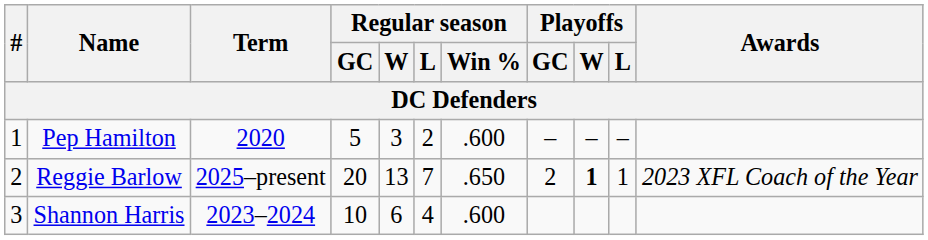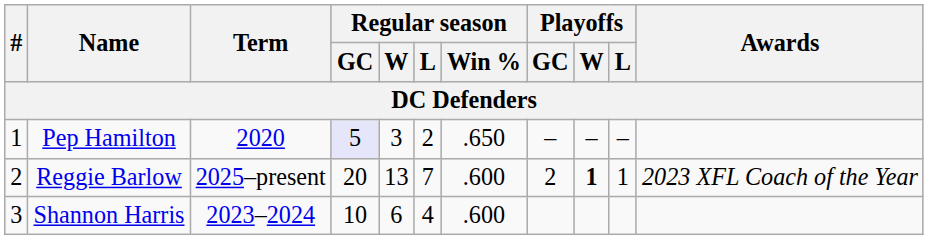(355, 138) no background -> (355, 138) lavender background
(484, 138) .600 -> (484, 138) .650
(484, 176) .650 -> (484, 176) .600
